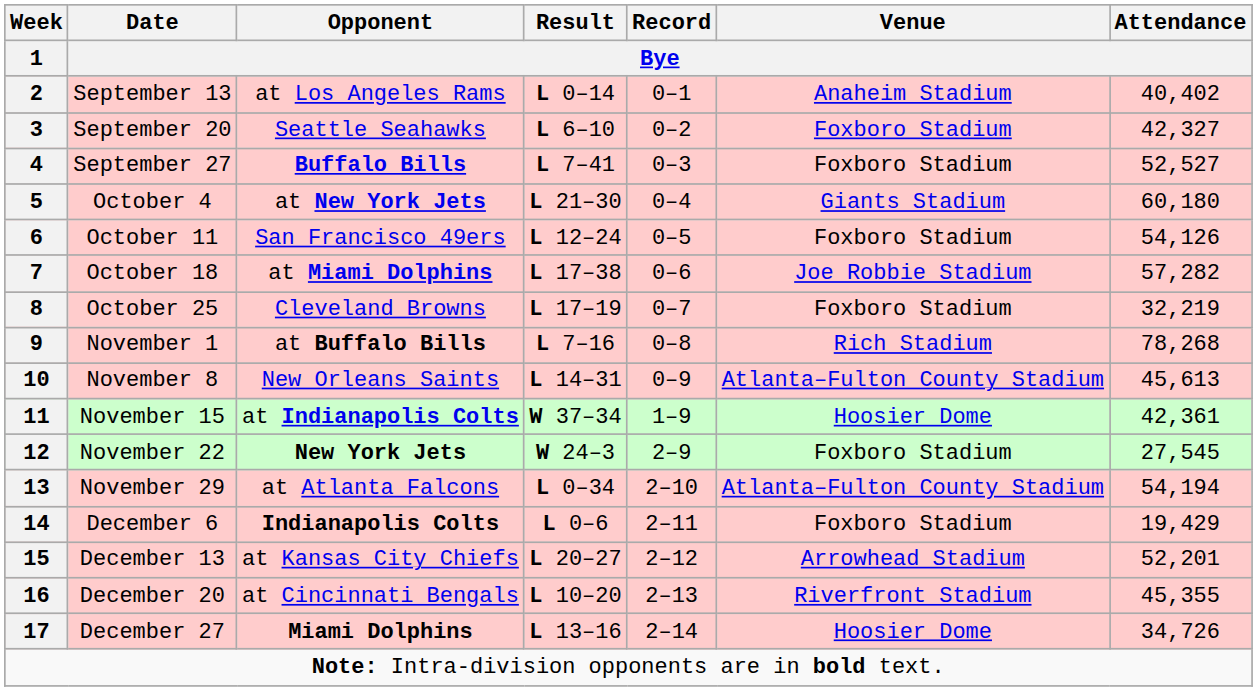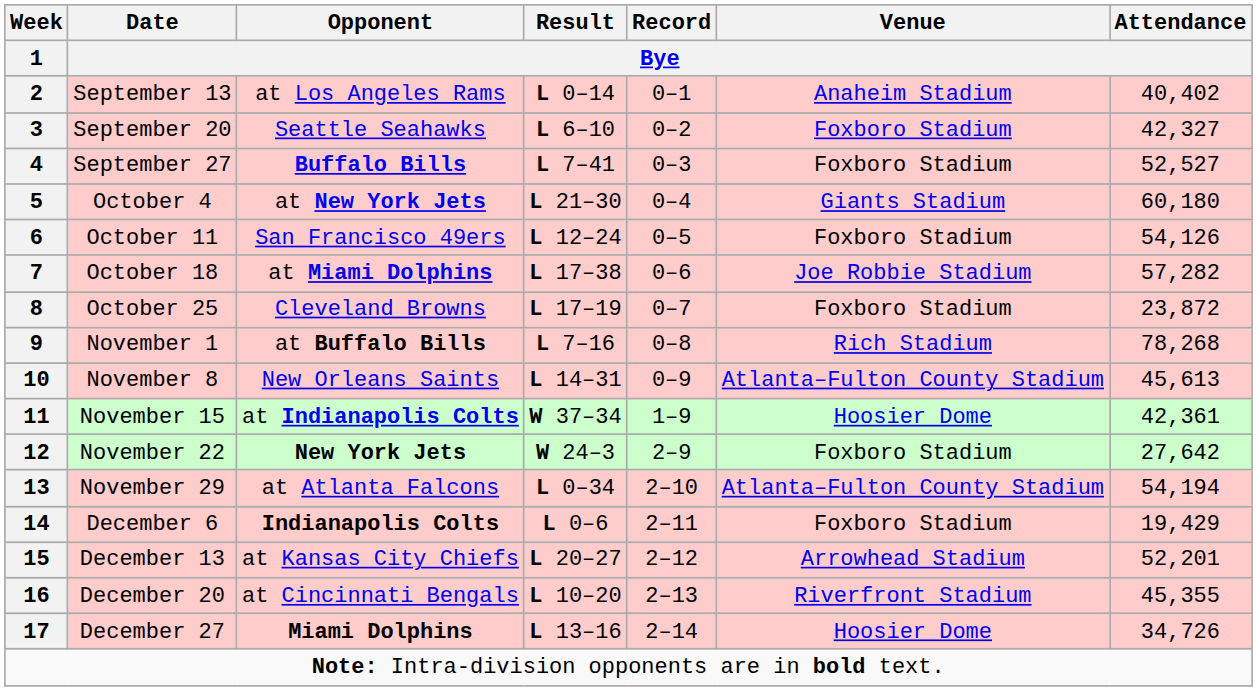(1180, 309) 32,219 -> (1180, 309) 23,872
(1180, 452) 27,545 -> (1180, 452) 27,642
